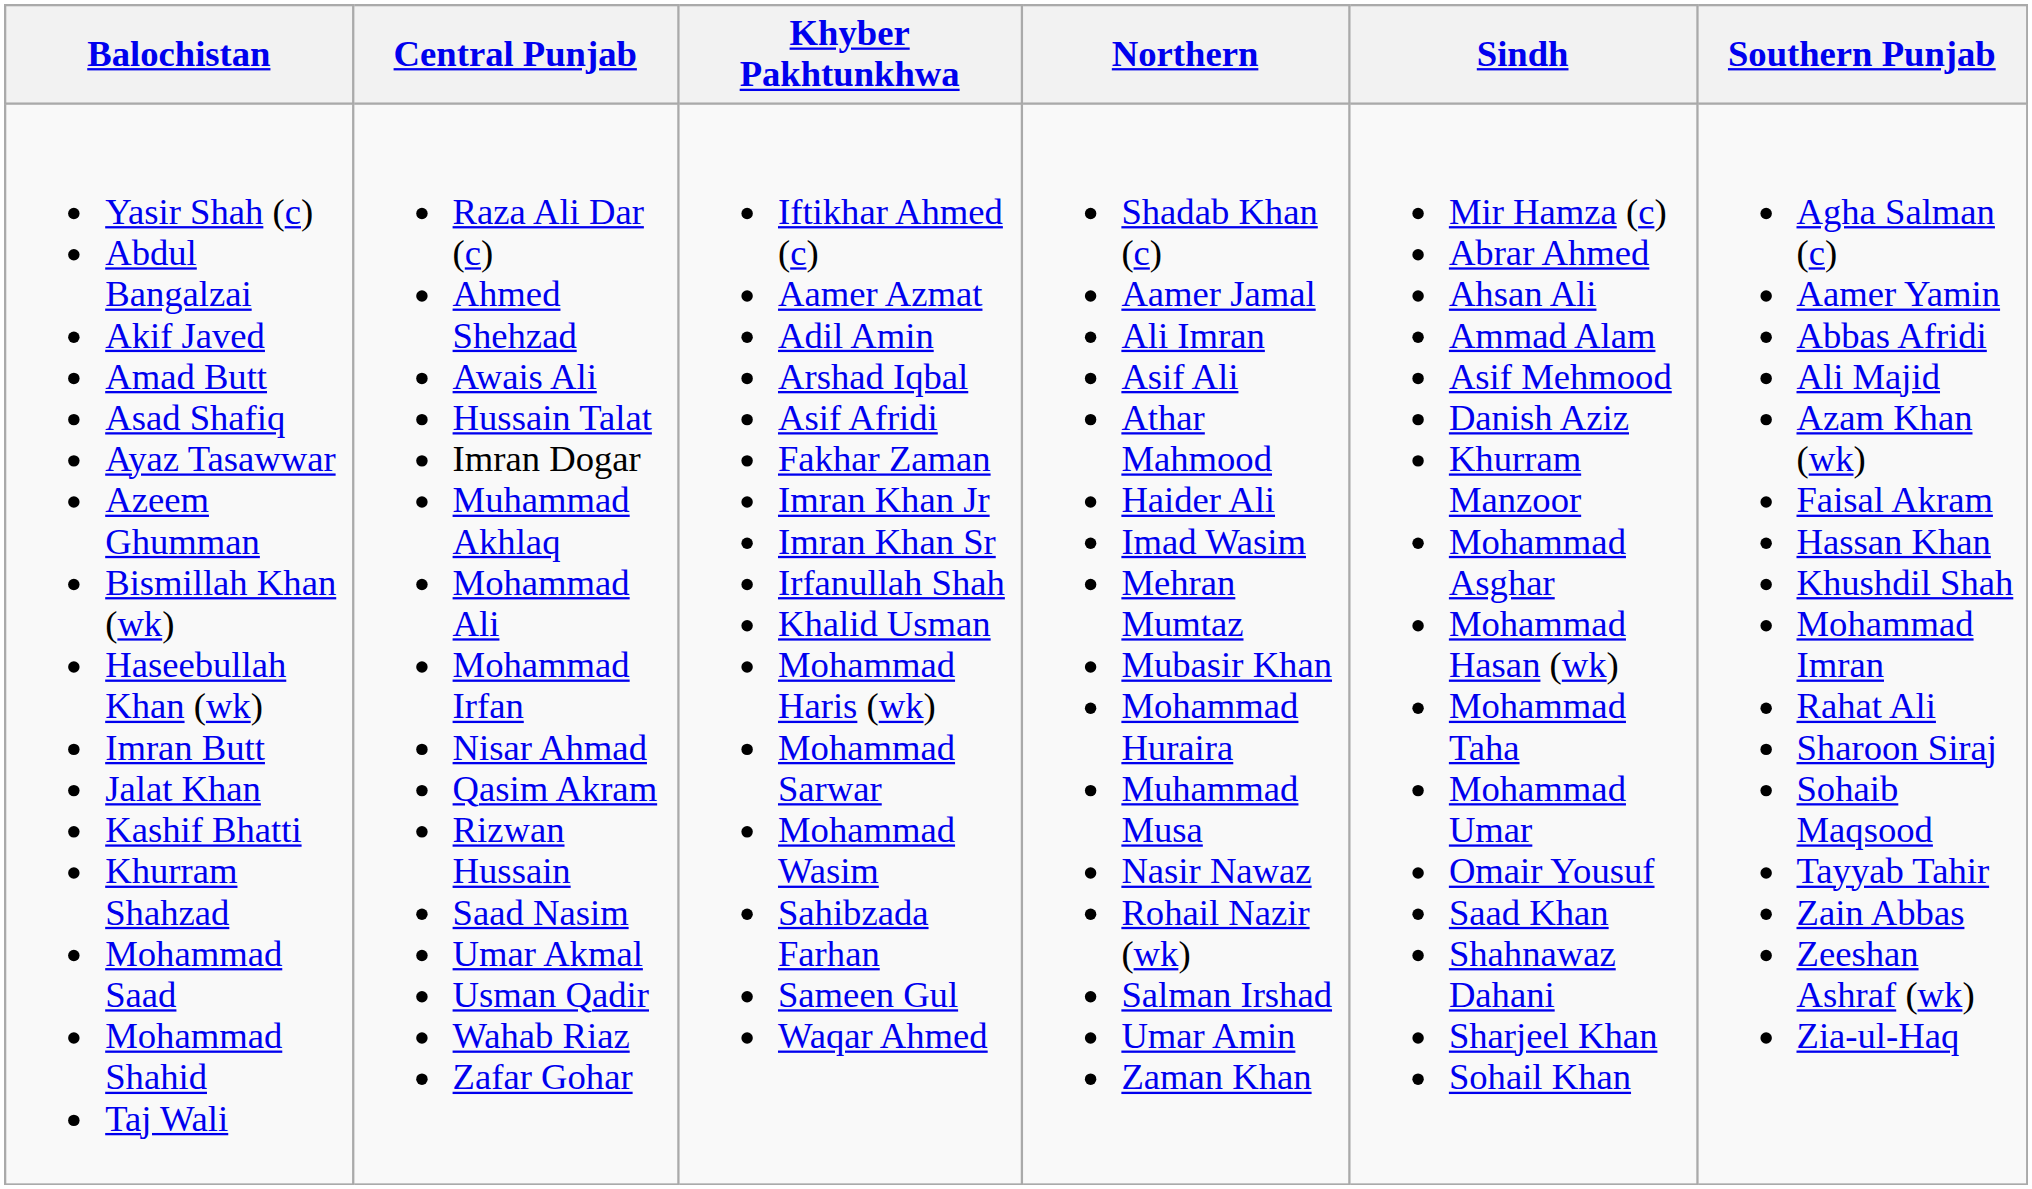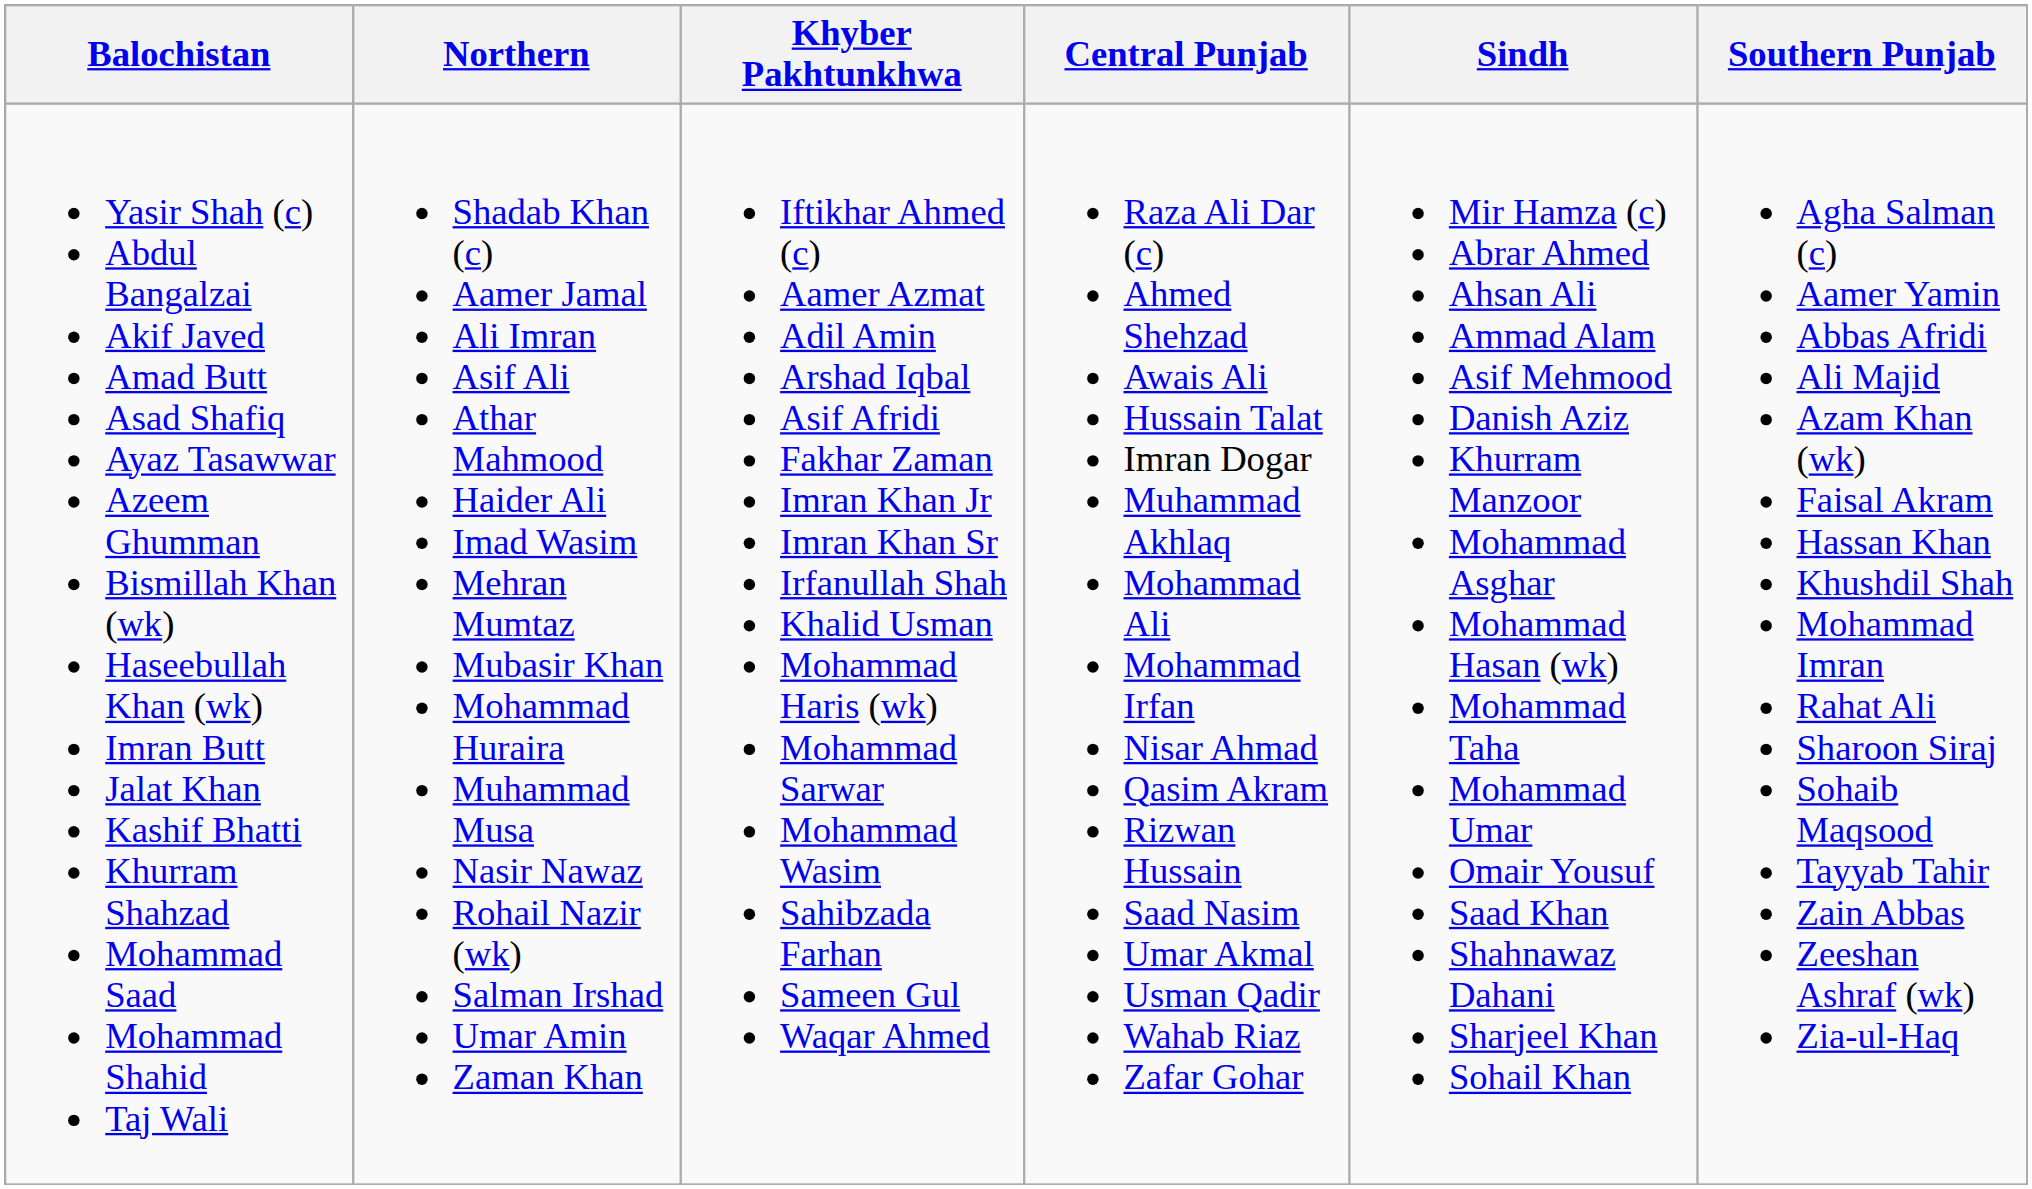columns swapped: (515, 54) <-> (1185, 54)
